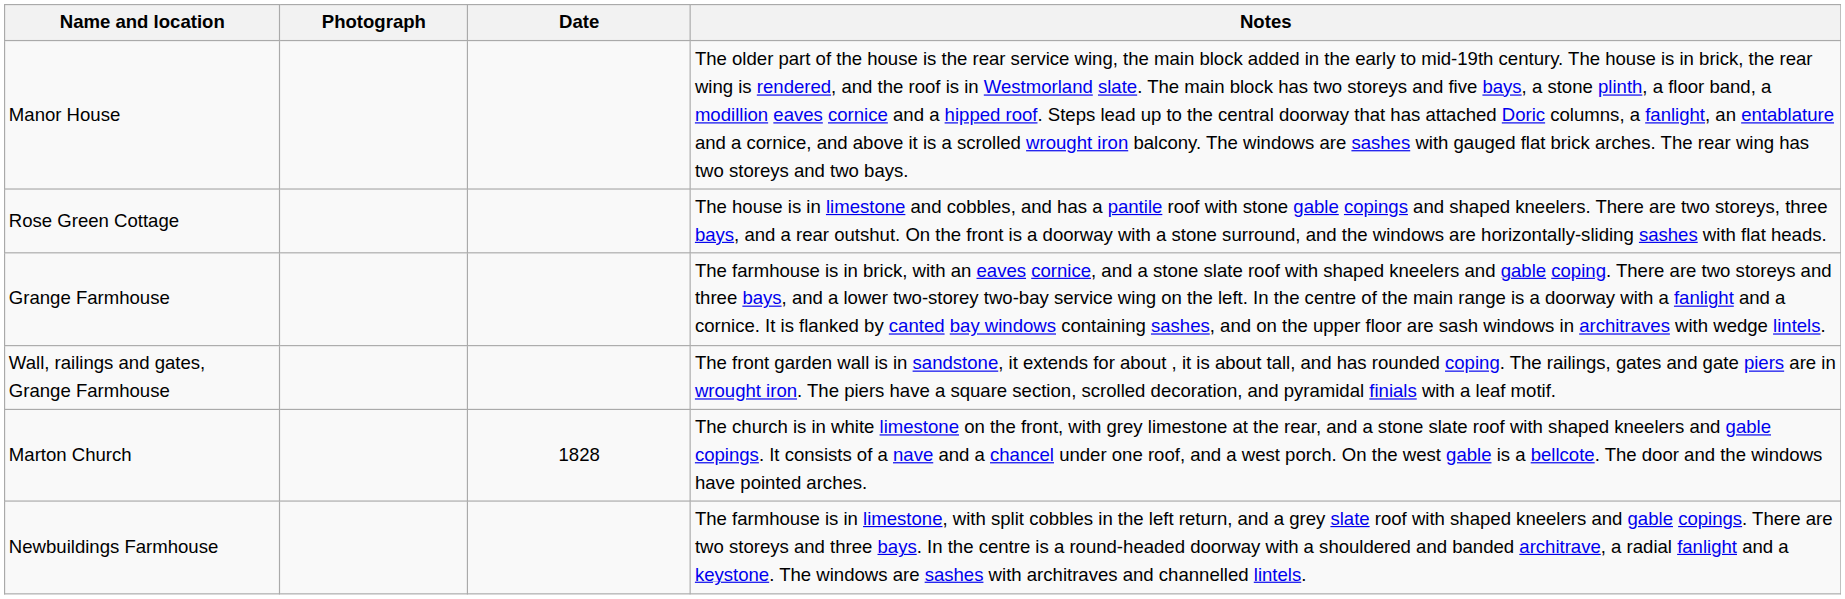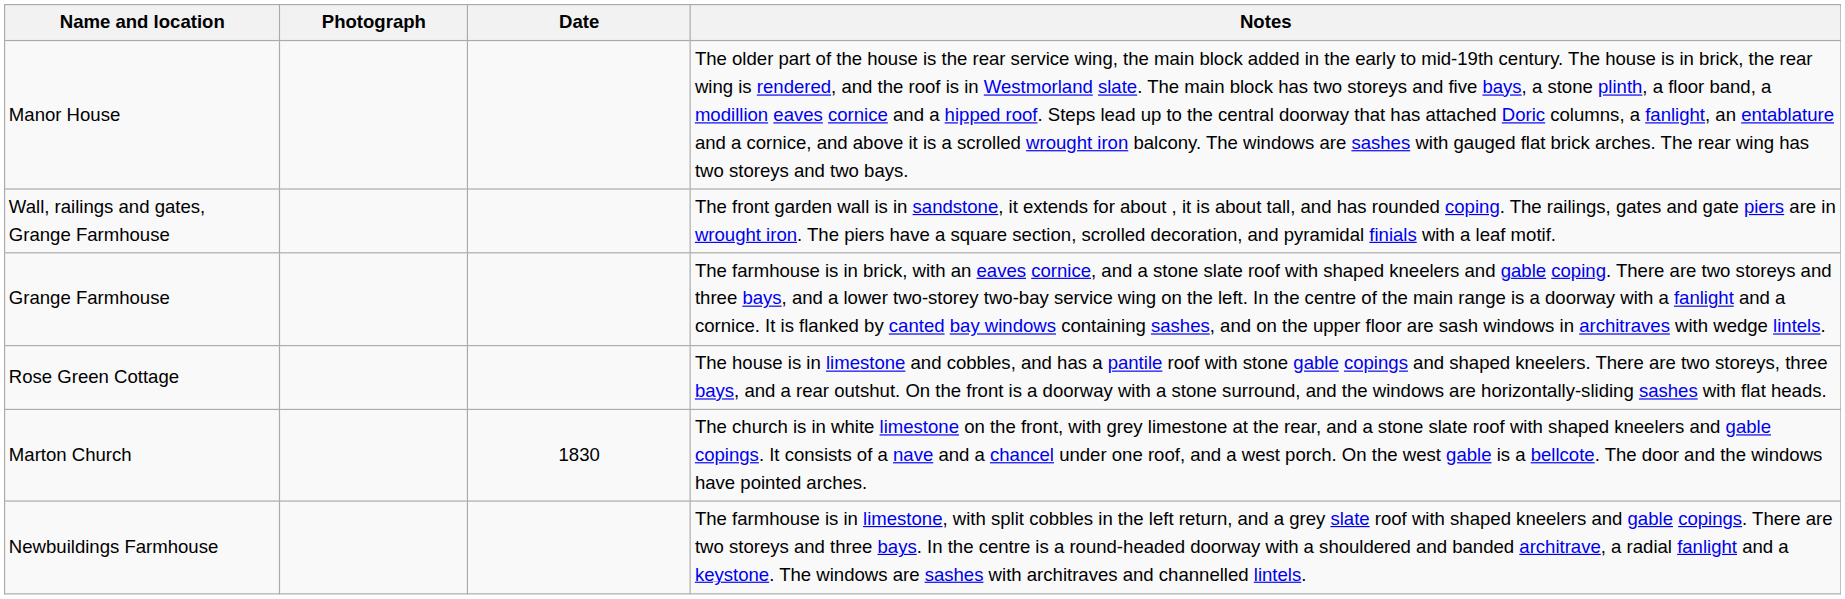rows swapped: (94, 220) <-> (107, 377)
(579, 455) 1828 -> (579, 455) 1830
